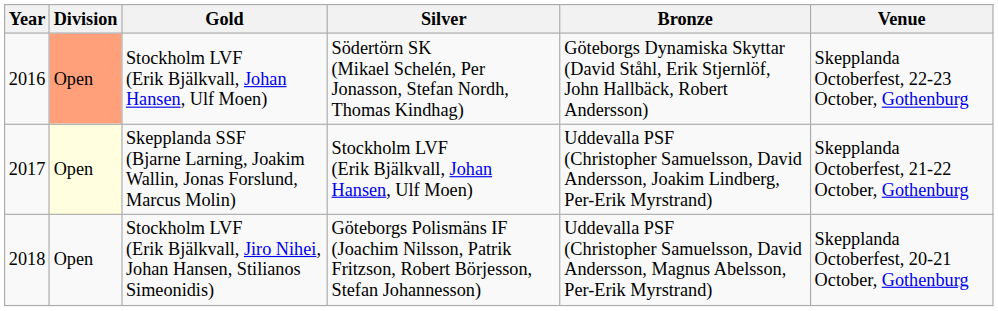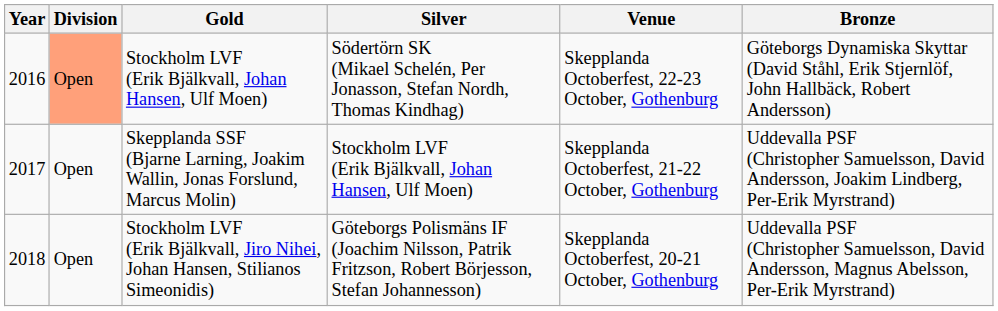columns swapped: (685, 18) <-> (902, 18)
(73, 169) lightyellow background -> (73, 169) no background
